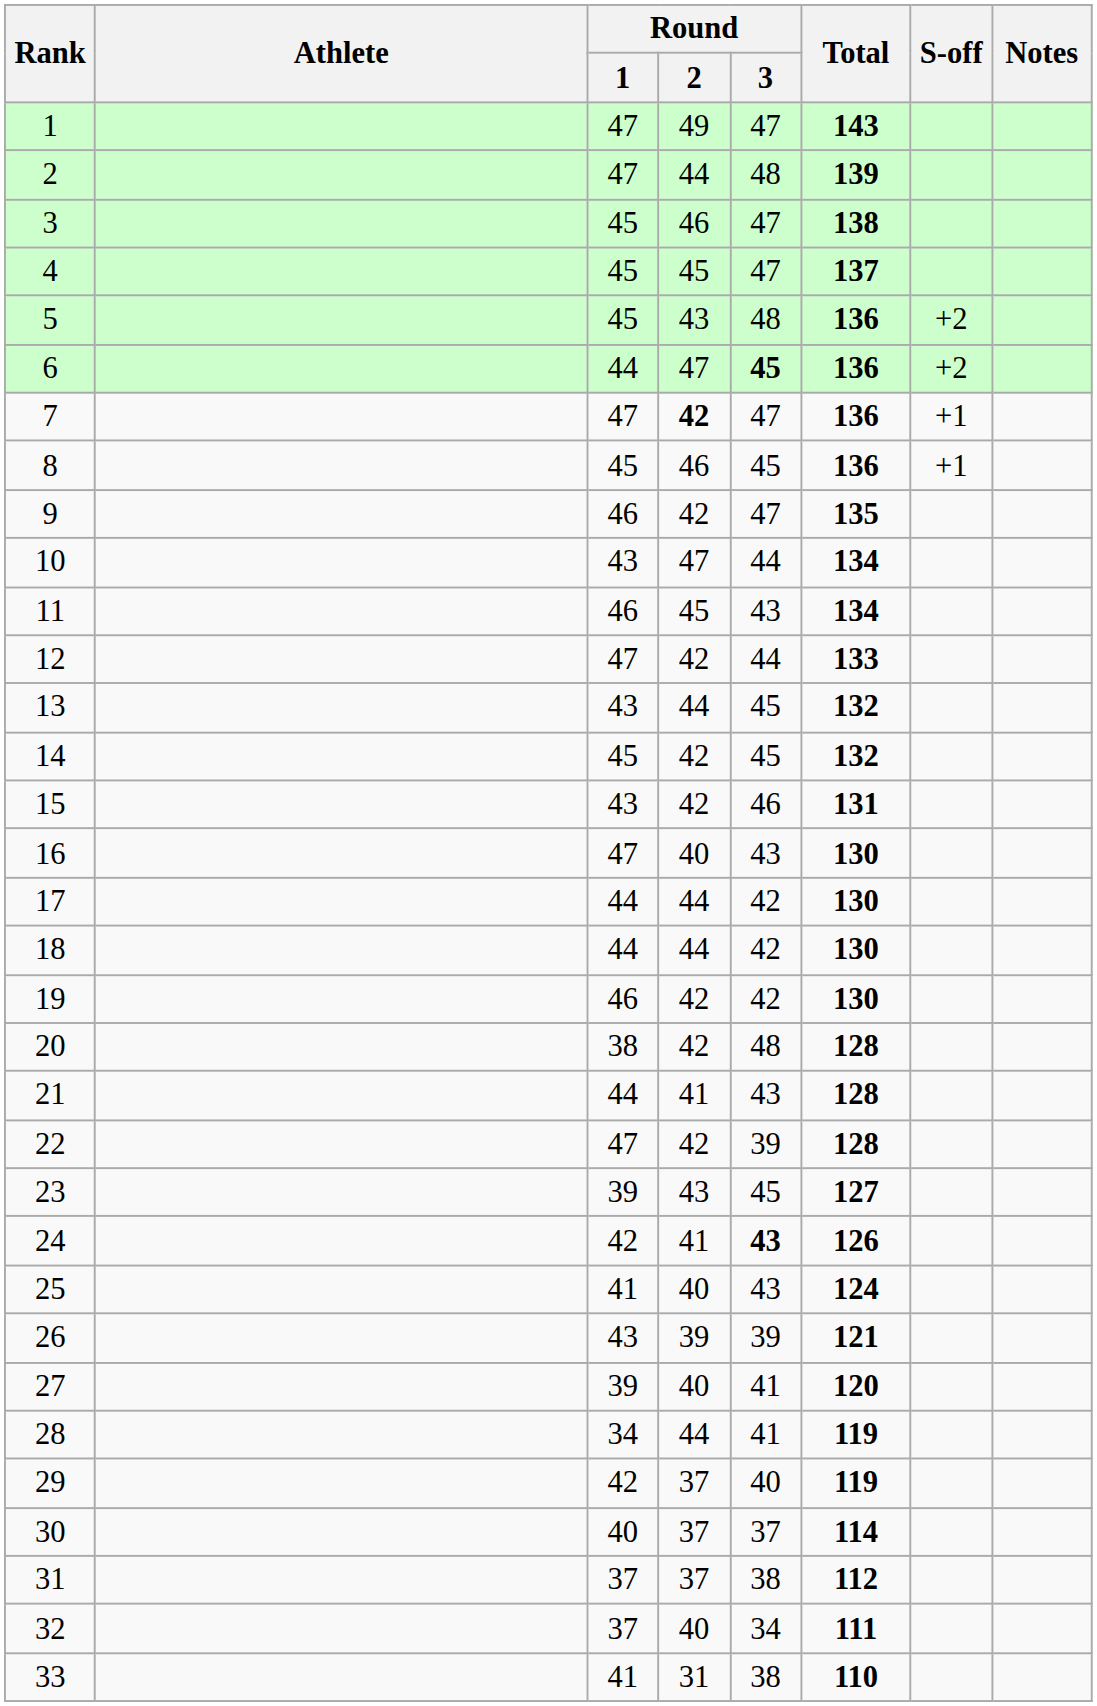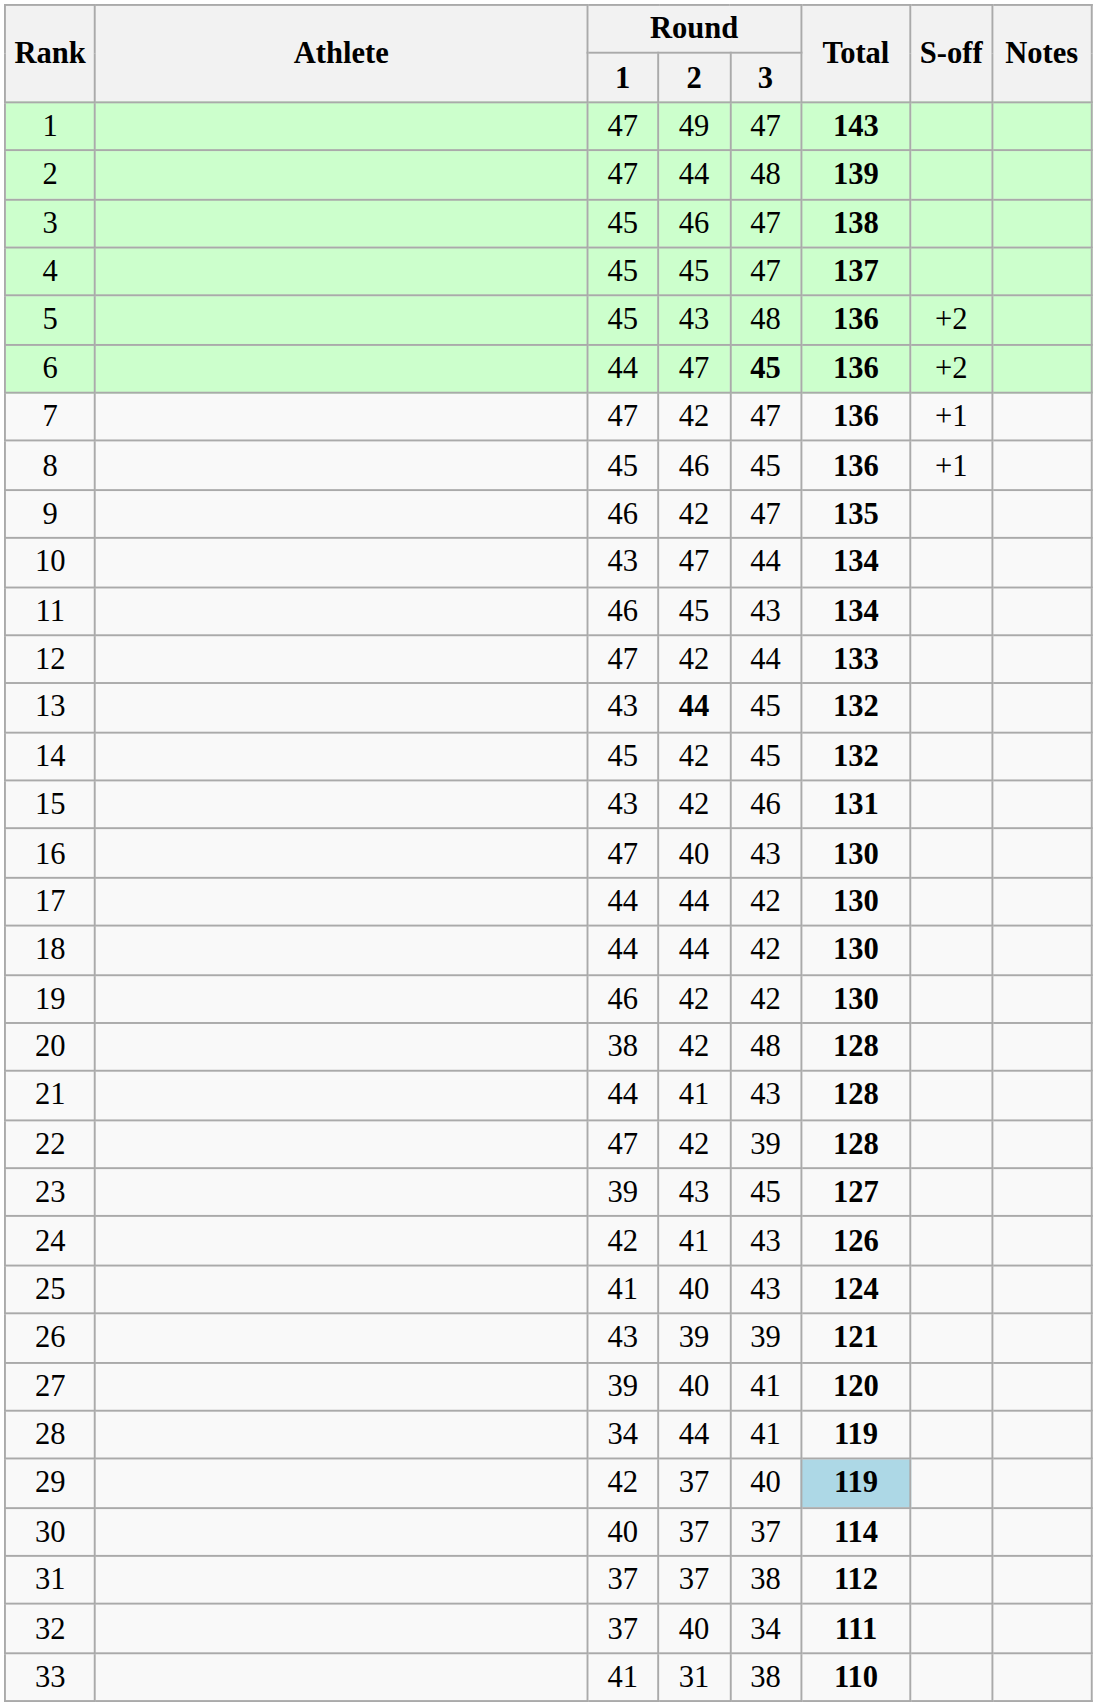(694, 416) bold -> (694, 416) normal
(694, 707) normal -> (694, 707) bold
(765, 1240) bold -> (765, 1240) normal
(856, 1482) no background -> (856, 1482) lightblue background
